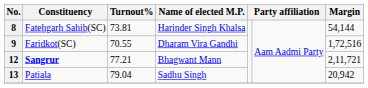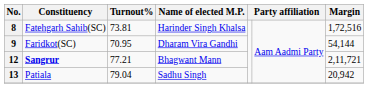(341, 28) 54,144 -> (345, 28) 1,72,516
(121, 44) 70.55 -> (121, 44) 70.95
(345, 44) 1,72,516 -> (341, 44) 54,144
